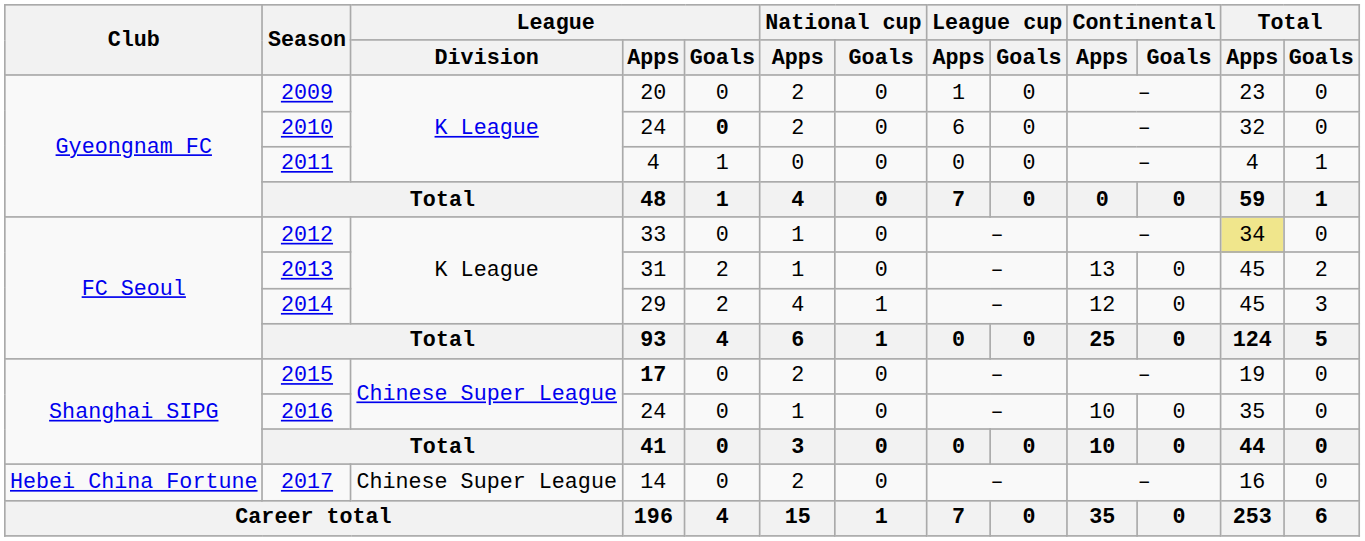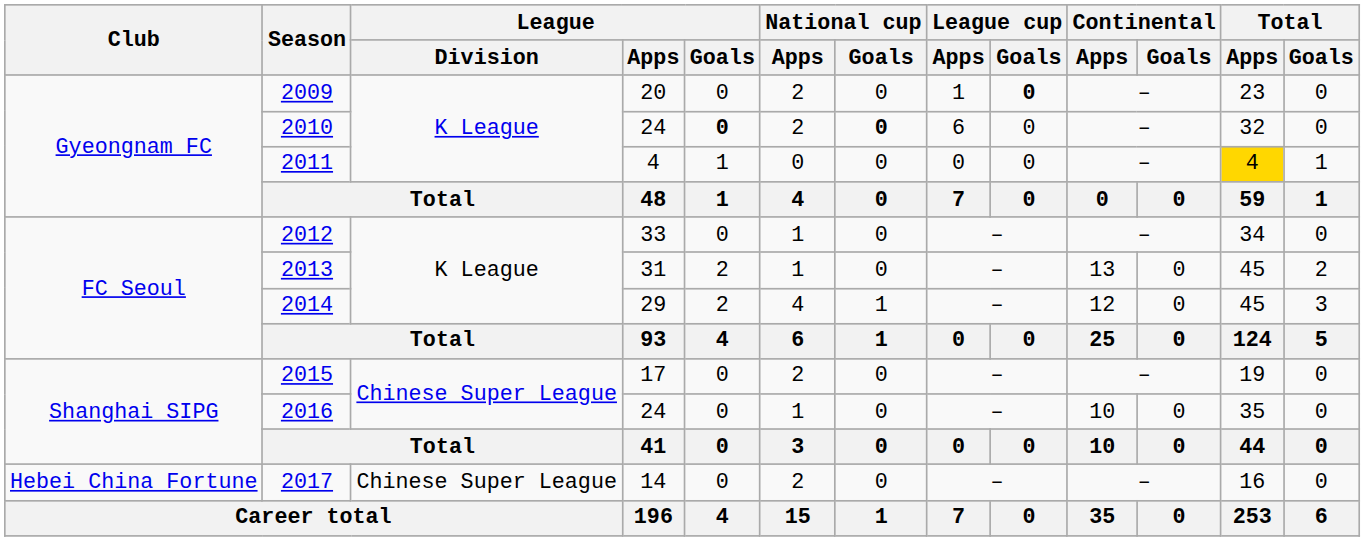(1029, 93) normal -> (1029, 93) bold
(881, 129) normal -> (881, 129) bold
(1252, 164) no background -> (1252, 164) gold background
(1252, 235) khaki background -> (1252, 235) no background
(653, 376) bold -> (653, 376) normal
